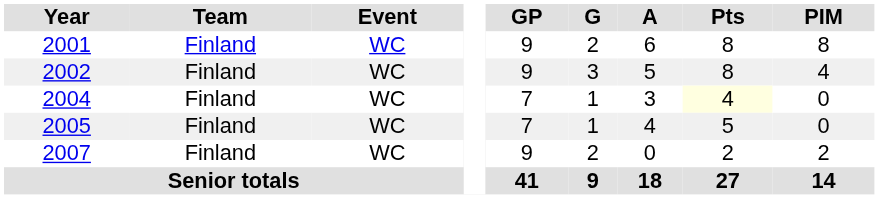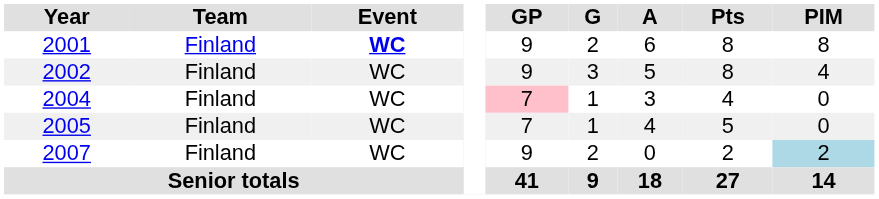(387, 44) normal -> (387, 44) bold
(527, 99) no background -> (527, 99) pink background
(728, 99) lightyellow background -> (728, 99) no background
(824, 153) no background -> (824, 153) lightblue background
